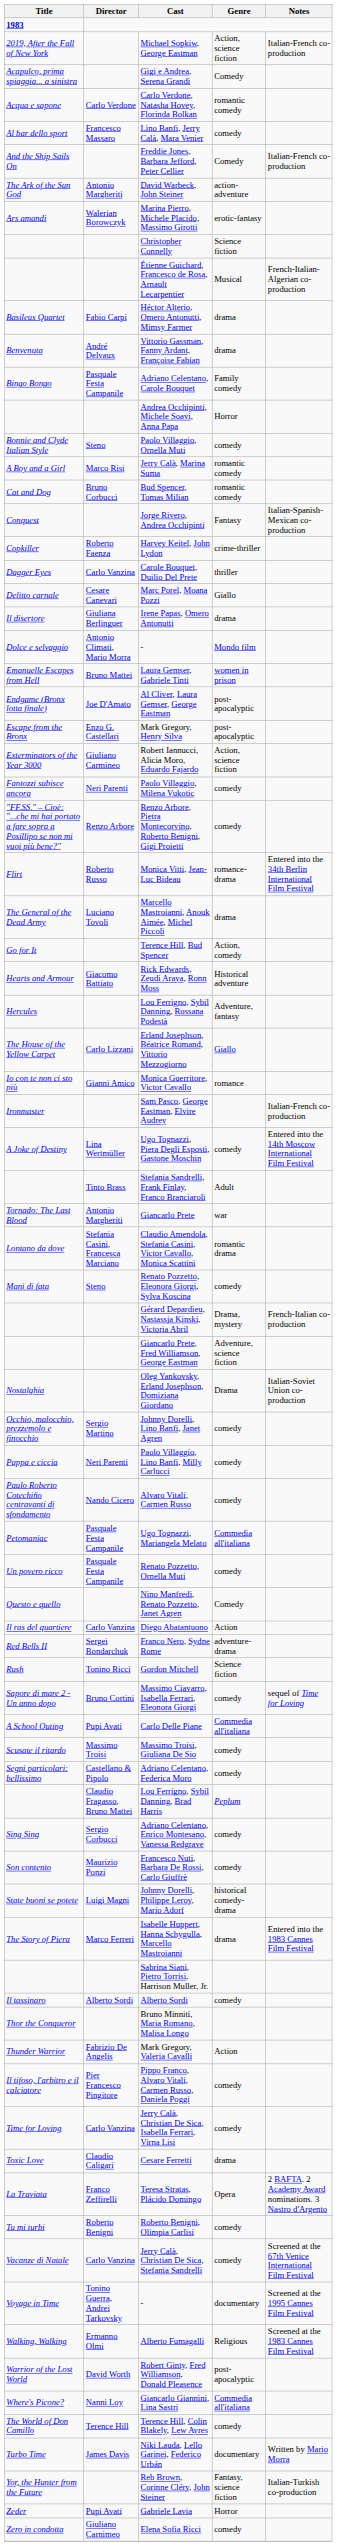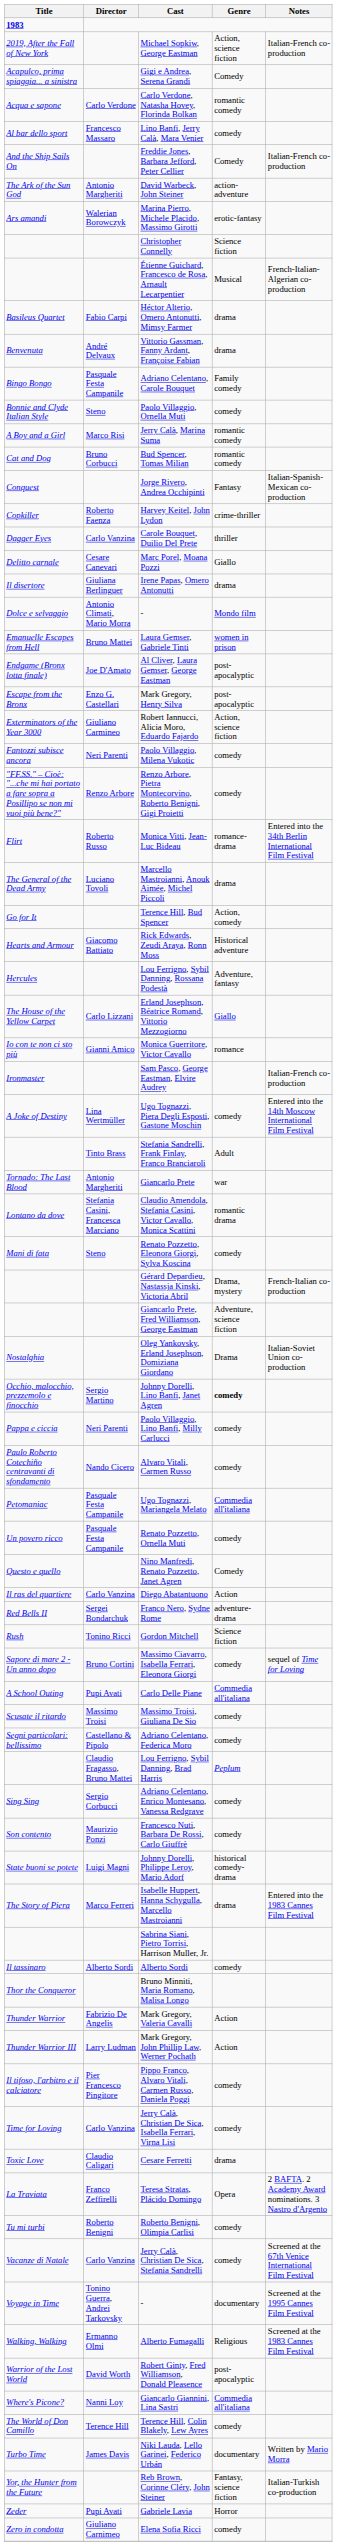- row: (44, 417)
(228, 1428) normal -> (228, 1395) bold
+ row: (41, 2047)
